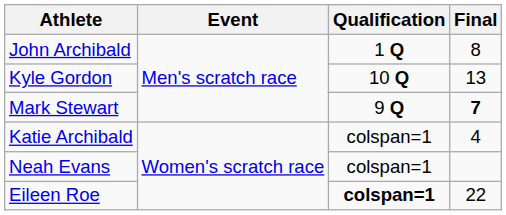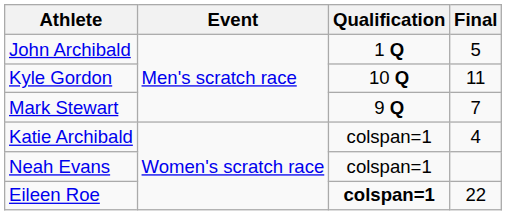(476, 49) 8 -> (476, 49) 5
(476, 78) 13 -> (476, 78) 11
(476, 108) bold -> (476, 108) normal
